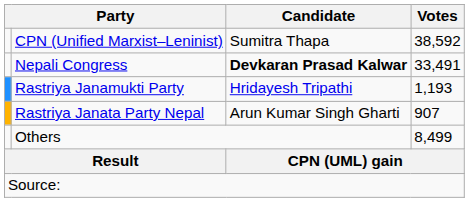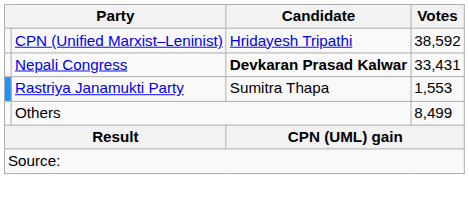(279, 40) Sumitra Thapa -> (291, 40) Hridayesh Tripathi
(437, 64) 33,491 -> (437, 64) 33,431
(291, 88) Hridayesh Tripathi -> (279, 88) Sumitra Thapa
(433, 88) 1,193 -> (433, 88) 1,553
- row: (110, 112)
